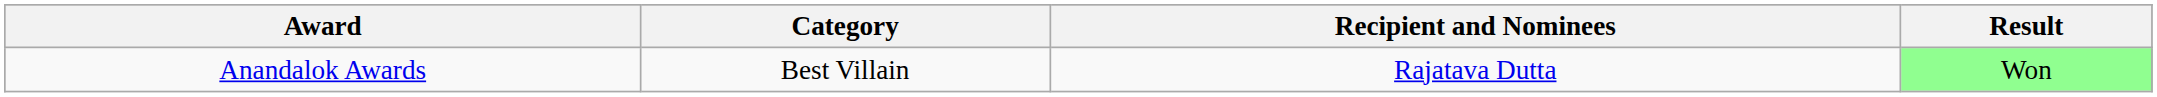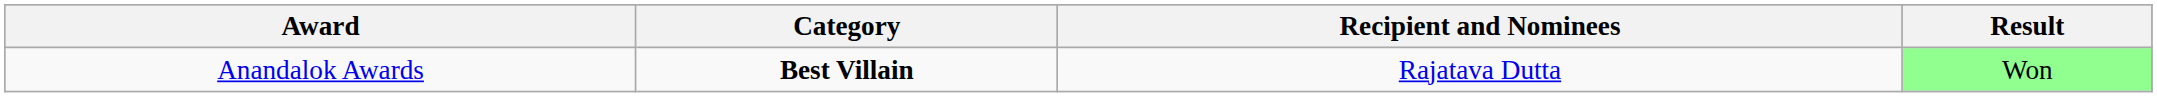(845, 69) normal -> (847, 69) bold
